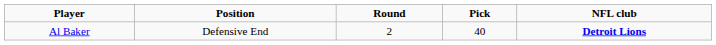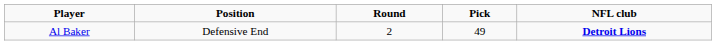(480, 31) 40 -> (480, 31) 49
